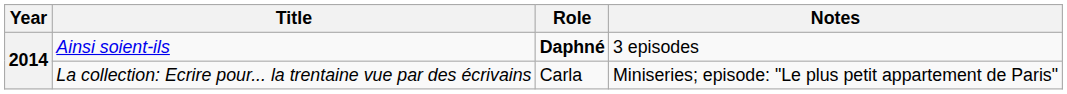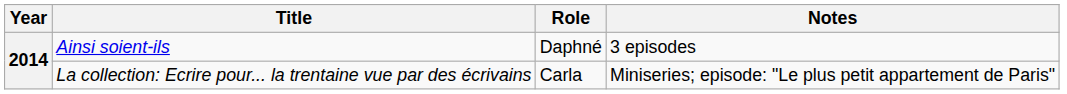(572, 46) bold -> (571, 46) normal
